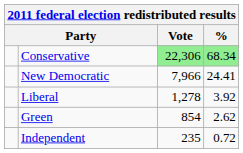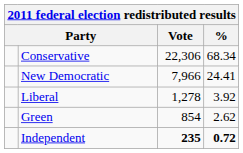(183, 55) lightgreen background -> (183, 55) no background
(221, 55) lightgreen background -> (221, 55) no background
(191, 138) normal -> (191, 138) bold
(225, 138) normal -> (225, 138) bold
